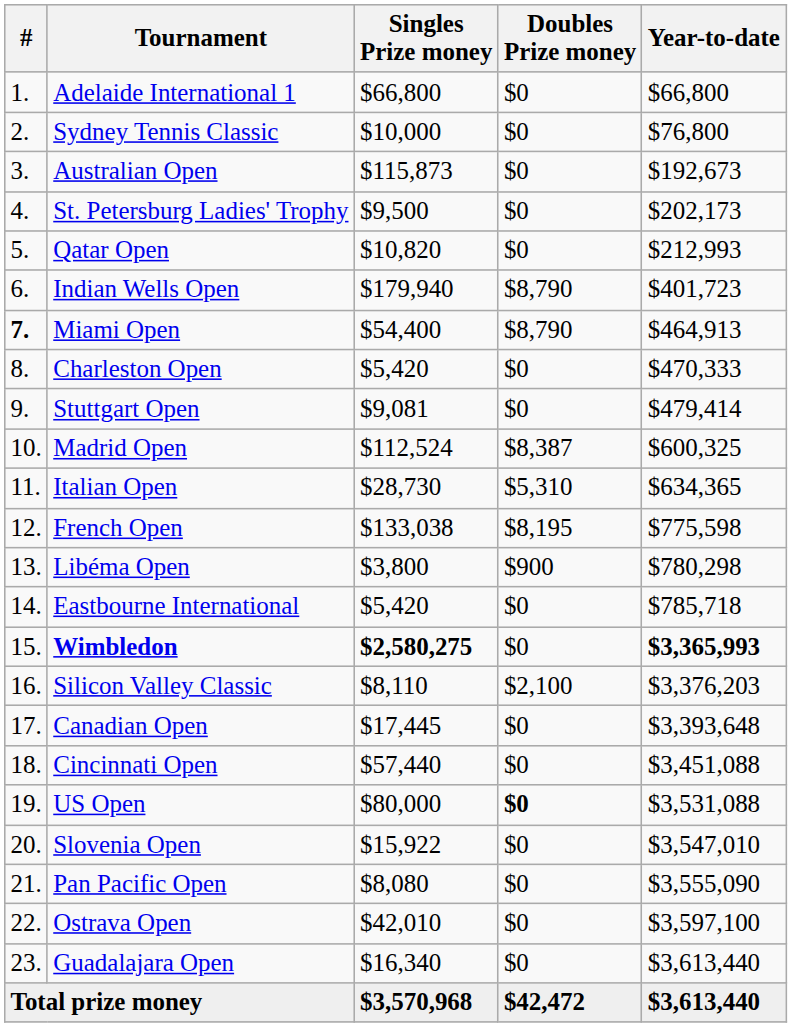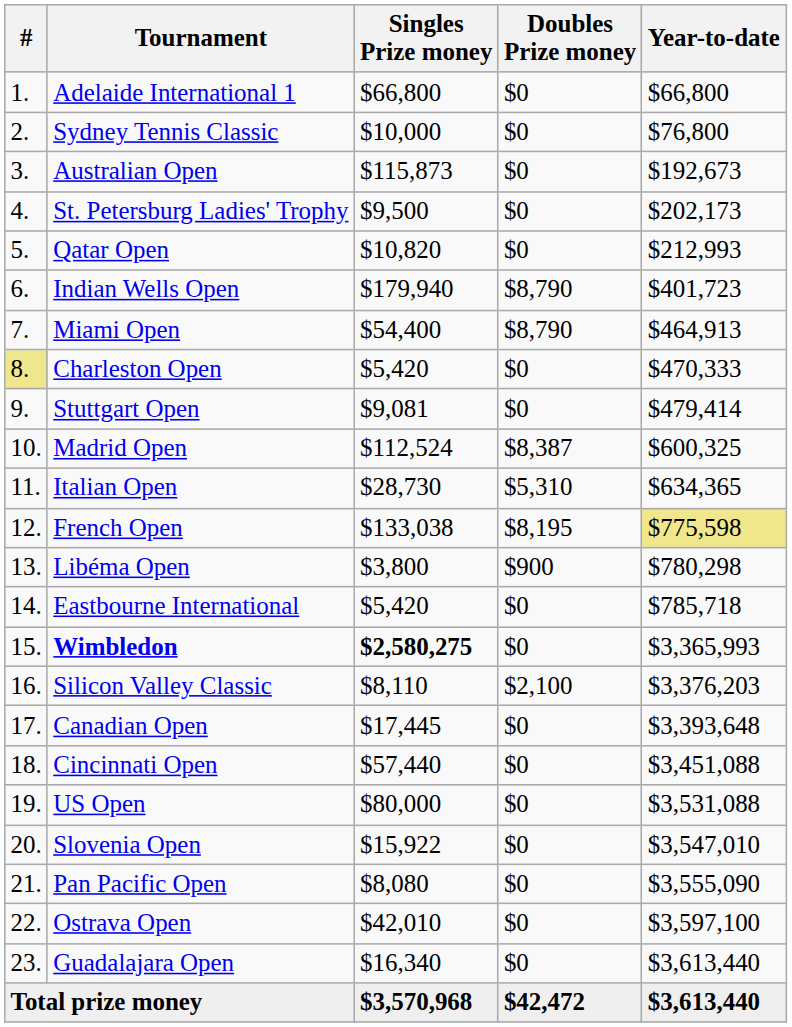(20, 329) bold -> (20, 329) normal
(20, 369) no background -> (20, 369) khaki background
(695, 527) no background -> (695, 527) khaki background
(704, 646) bold -> (704, 646) normal
(516, 804) bold -> (516, 804) normal
